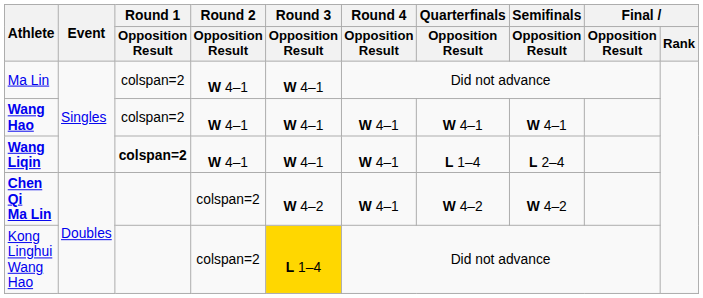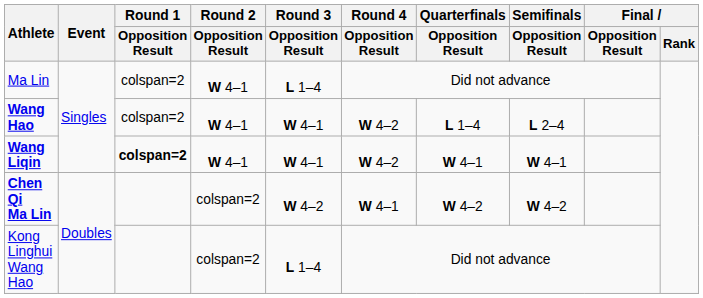(303, 88) W 4–1 -> (303, 88) L 1–4
(379, 125) W 4–1 -> (379, 125) W 4–2
(463, 125) W 4–1 -> (463, 125) L 1–4
(547, 125) W 4–1 -> (547, 125) L 2–4
(379, 162) W 4–1 -> (379, 162) W 4–2
(463, 162) L 1–4 -> (463, 162) W 4–1
(547, 162) L 2–4 -> (547, 162) W 4–1
(303, 268) gold background -> (303, 268) no background
